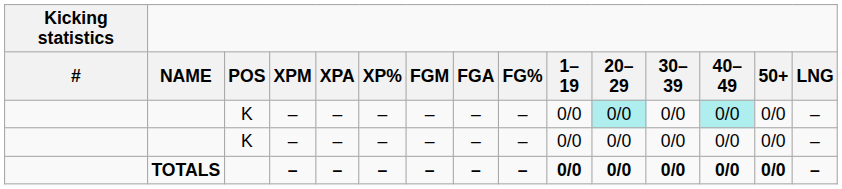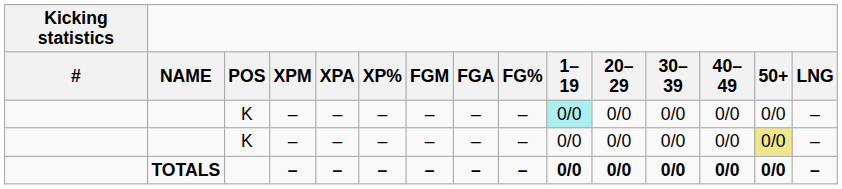(569, 113) no background -> (569, 113) paleturquoise background
(619, 113) paleturquoise background -> (619, 113) no background
(727, 113) paleturquoise background -> (727, 113) no background
(773, 141) no background -> (773, 141) khaki background
